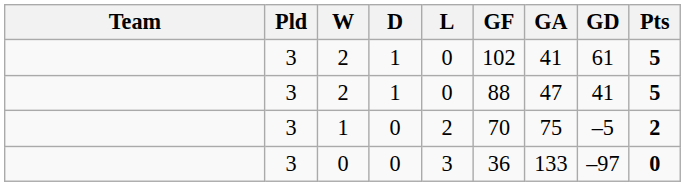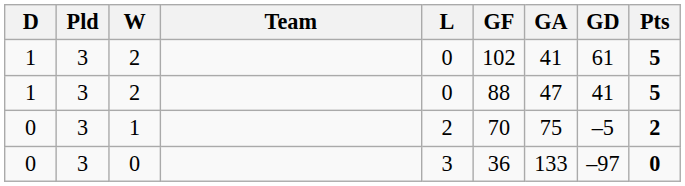columns swapped: (135, 22) <-> (395, 22)
